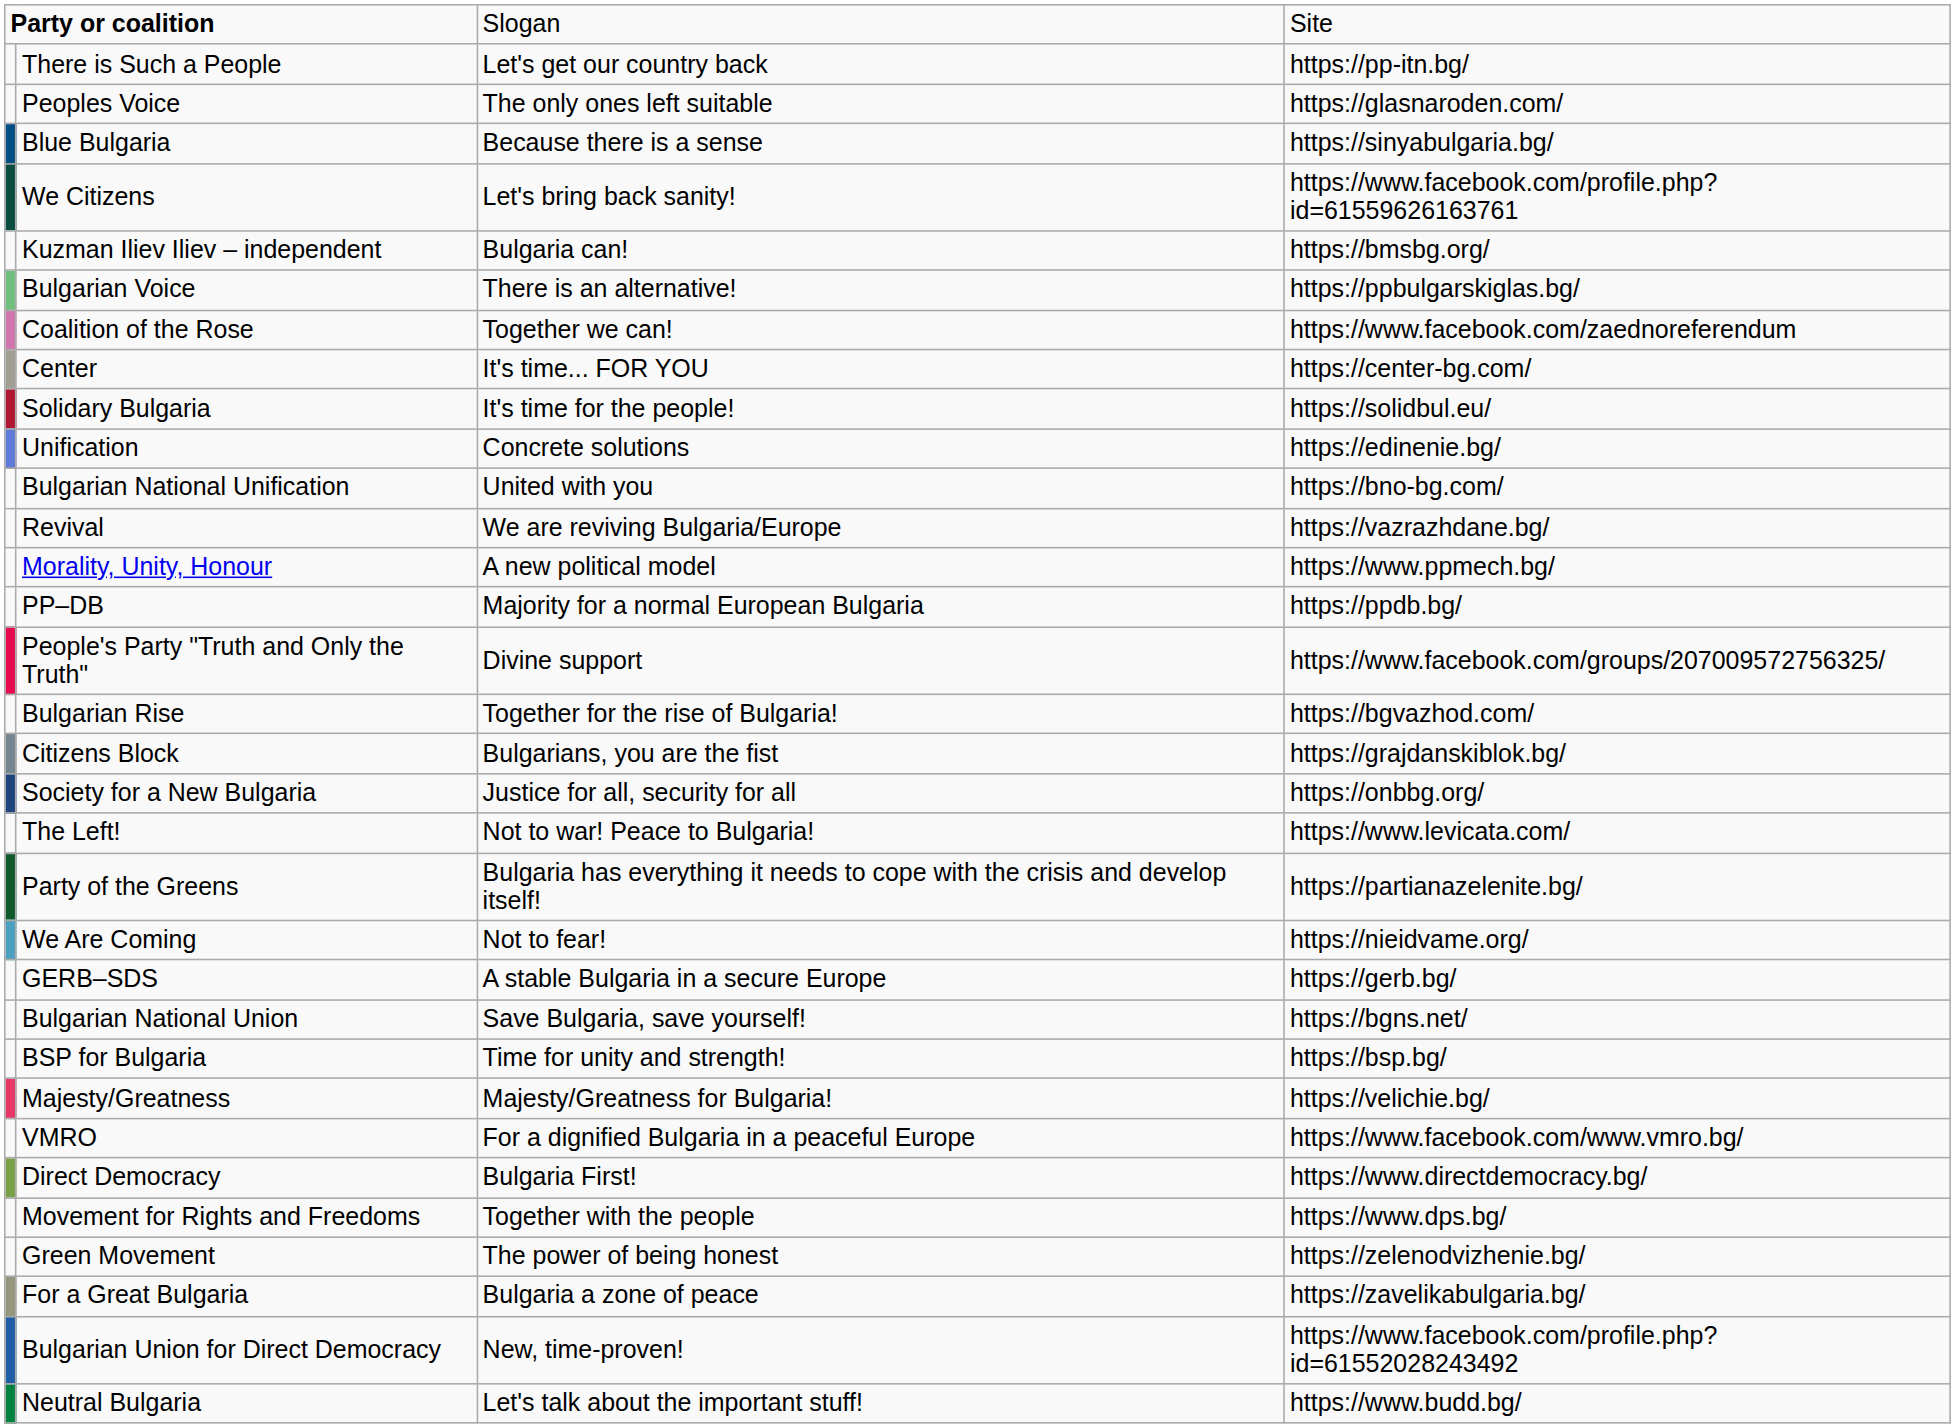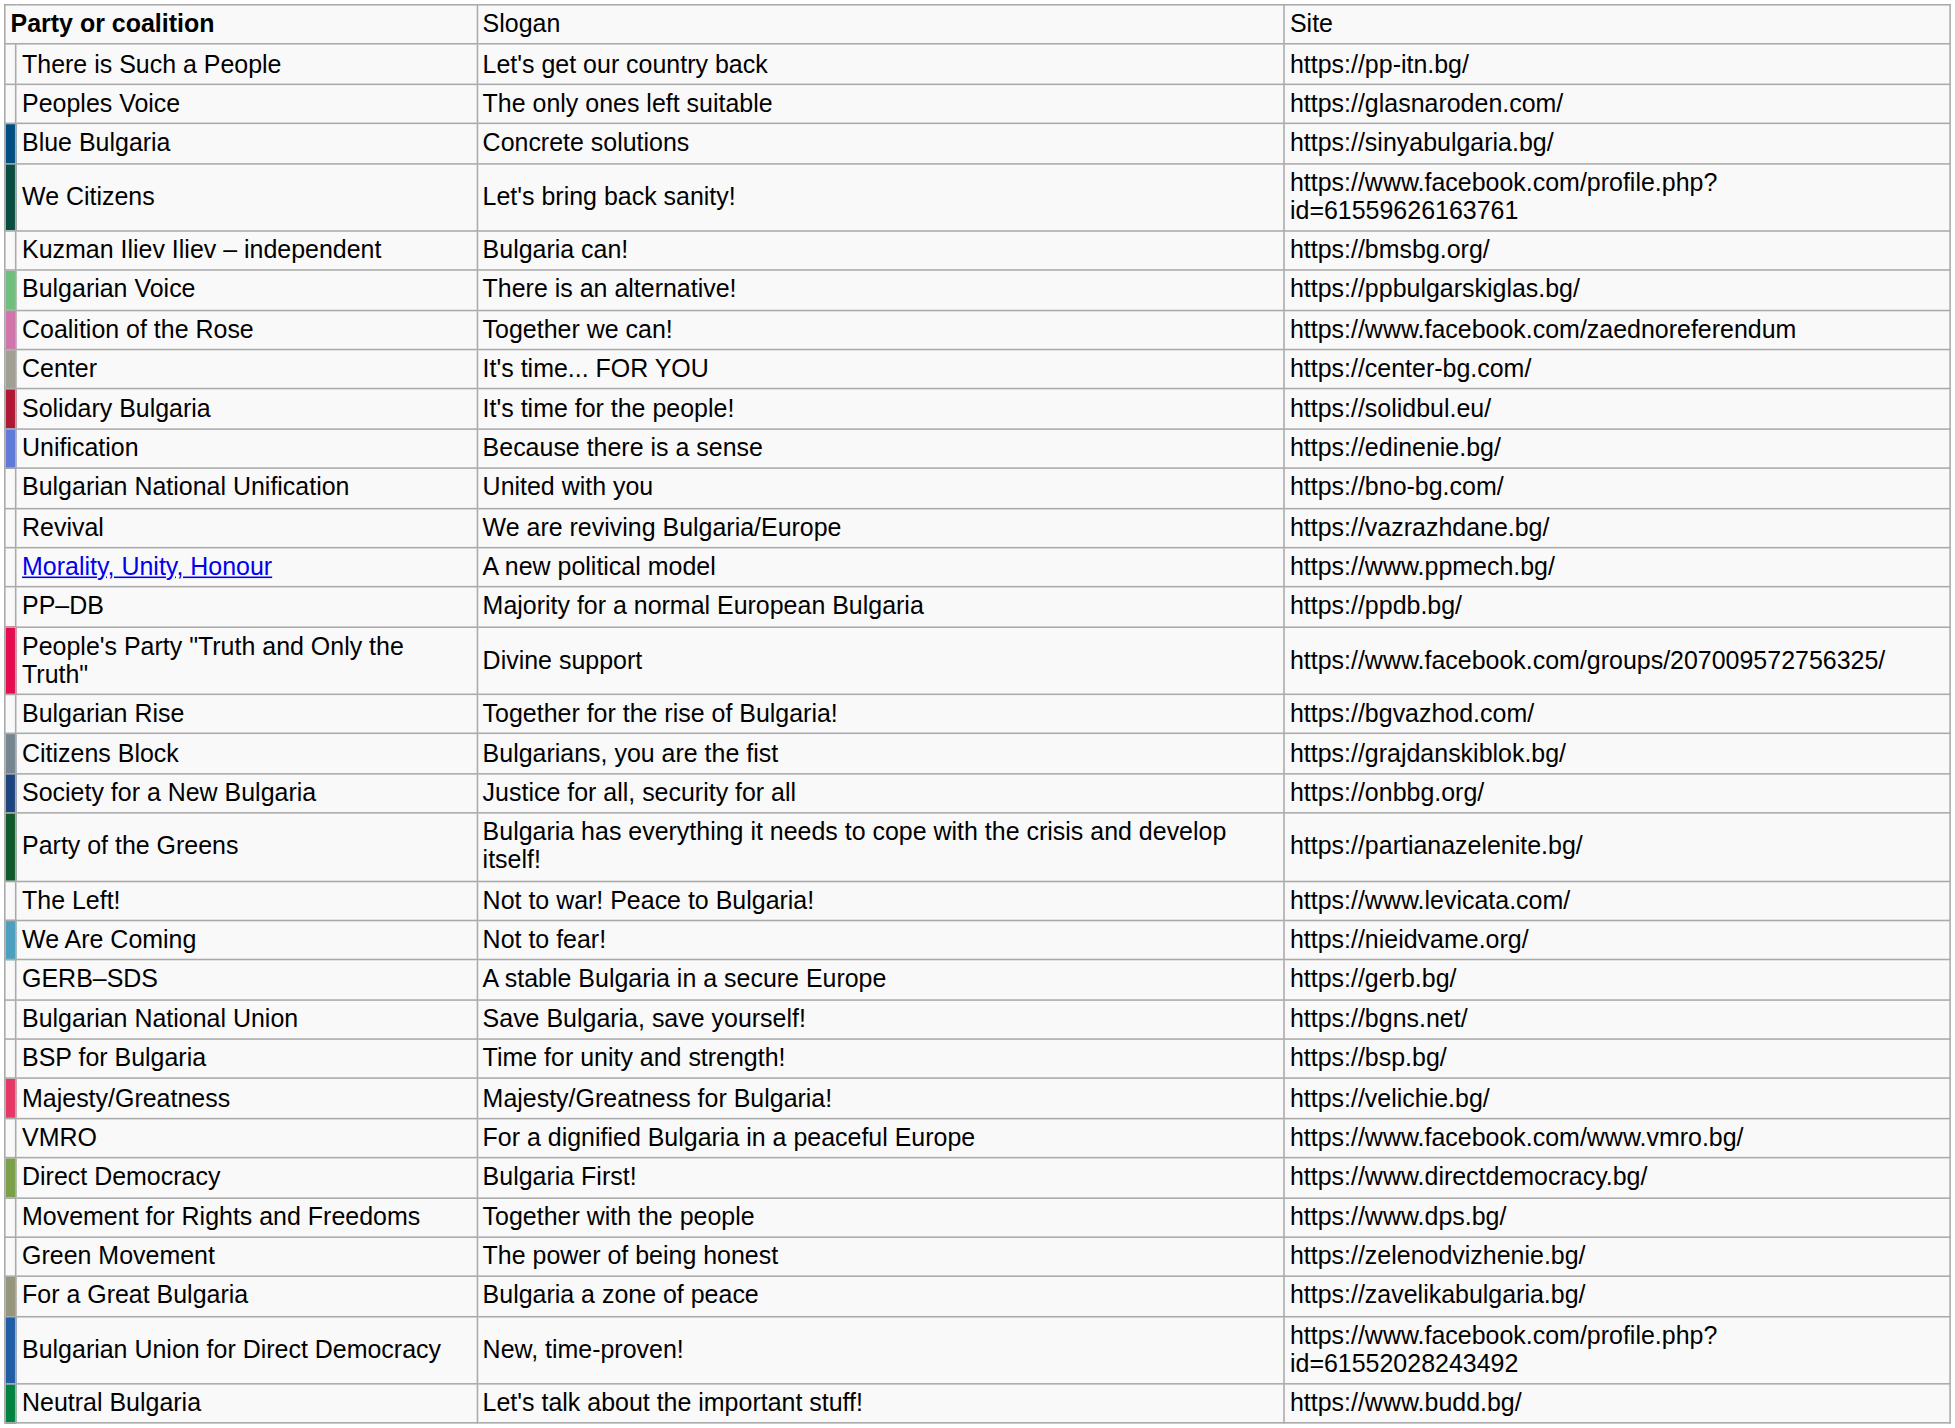(623, 143) Because there is a sense -> (586, 143) Concrete solutions
(586, 448) Concrete solutions -> (623, 448) Because there is a sense
rows swapped: (71, 832) <-> (130, 886)
